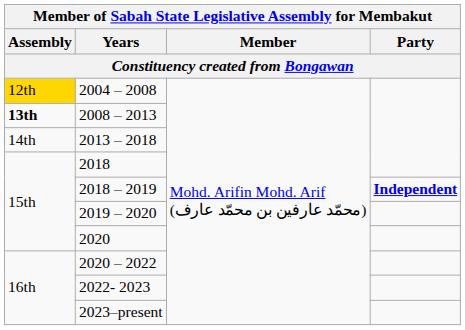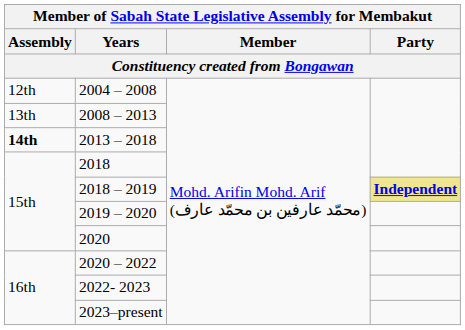(22, 90) gold background -> (22, 90) no background
(23, 115) bold -> (22, 115) normal
(22, 139) normal -> (23, 139) bold
(415, 189) no background -> (415, 189) khaki background
